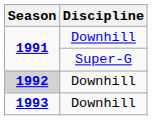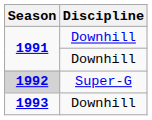(103, 60) Super-G -> (103, 60) Downhill
(103, 82) Downhill -> (103, 82) Super-G
